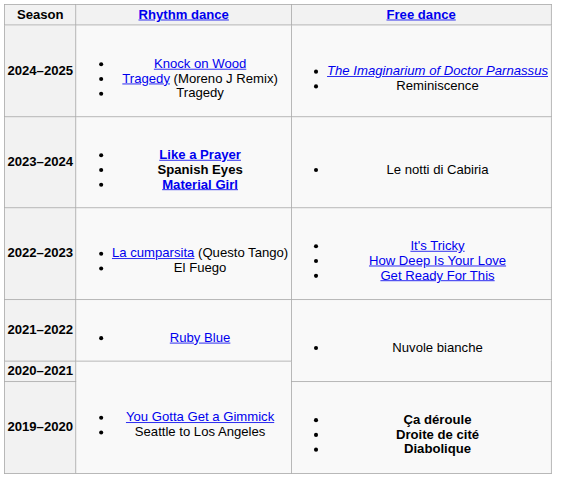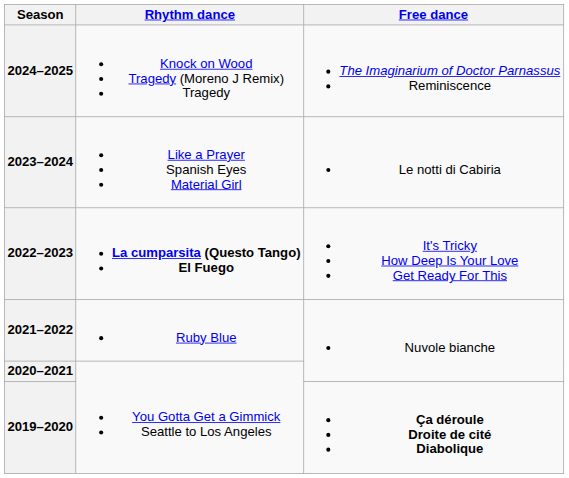(184, 170) bold -> (190, 170) normal
(184, 261) normal -> (190, 261) bold
